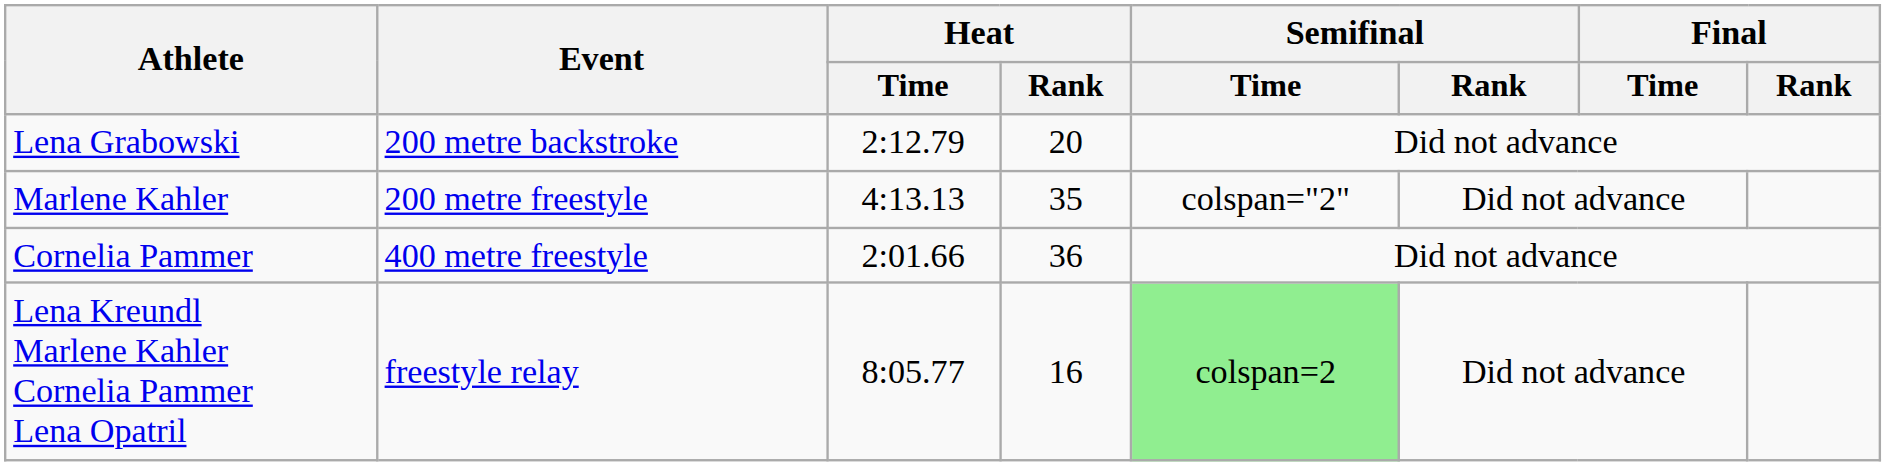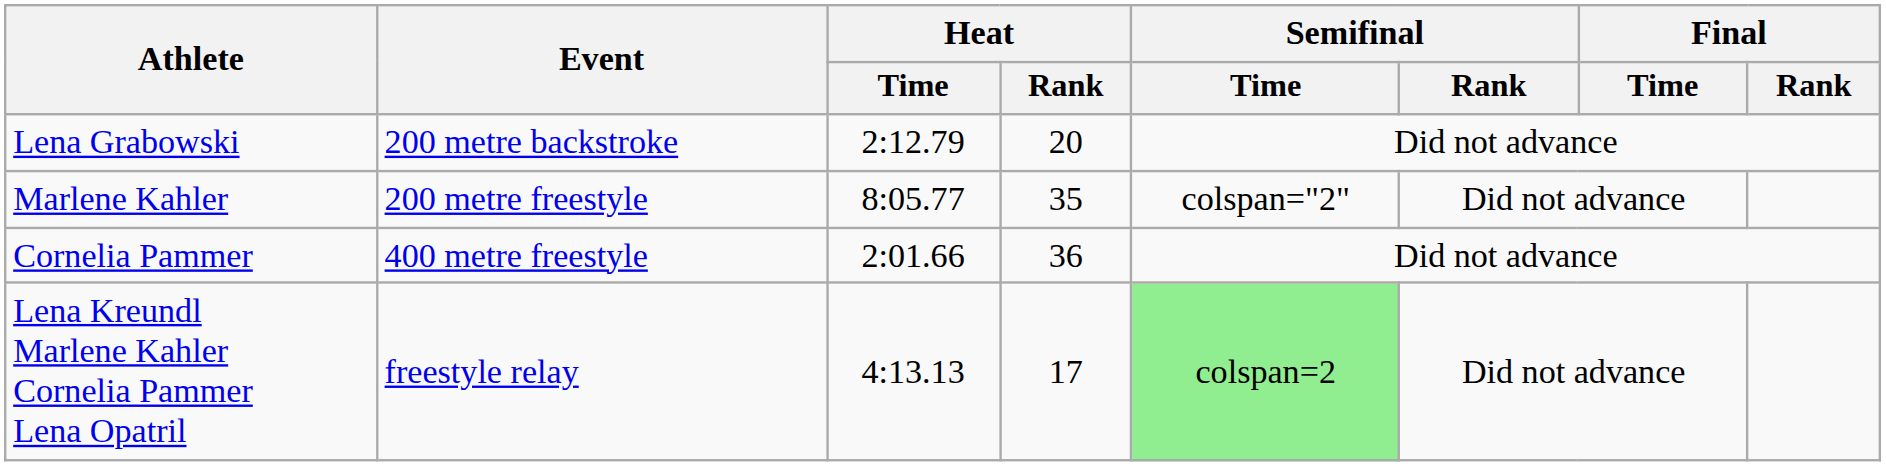(913, 198) 4:13.13 -> (913, 198) 8:05.77
(913, 371) 8:05.77 -> (913, 371) 4:13.13
(1066, 371) 16 -> (1066, 371) 17
